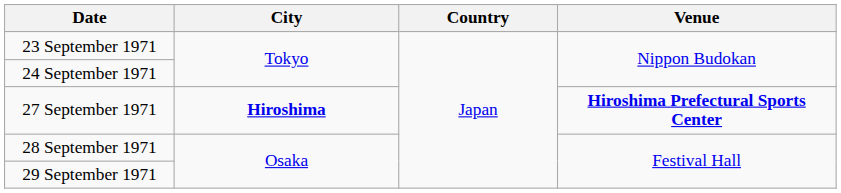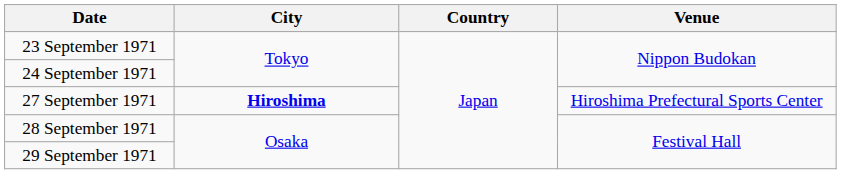(697, 110) bold -> (697, 100) normal
